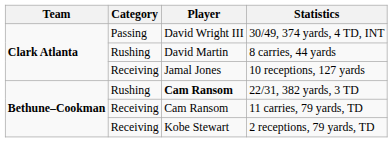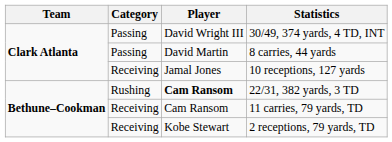(130, 52) Rushing -> (129, 52) Passing
